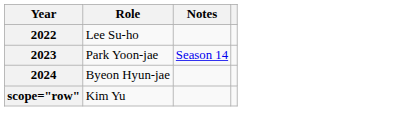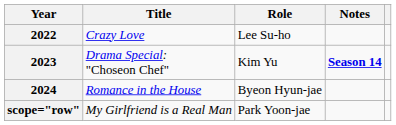+ column: (159, 14)
(122, 55) Park Yoon-jae -> (258, 62) Kim Yu
(202, 55) normal -> (355, 62) bold
(106, 95) Kim Yu -> (274, 110) Park Yoon-jae
